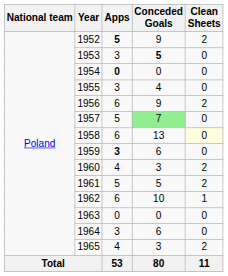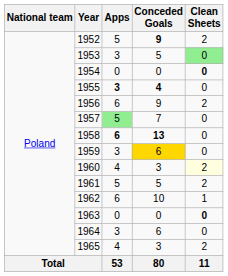(117, 39) bold -> (117, 39) normal
(159, 39) normal -> (159, 39) bold
(159, 55) bold -> (159, 55) normal
(204, 55) no background -> (204, 55) lightgreen background
(117, 71) bold -> (117, 71) normal
(204, 71) normal -> (204, 71) bold
(117, 87) normal -> (117, 87) bold
(159, 87) normal -> (159, 87) bold
(117, 119) no background -> (117, 119) lightgreen background
(159, 119) lightgreen background -> (159, 119) no background
(117, 135) normal -> (117, 135) bold
(159, 135) normal -> (159, 135) bold
(204, 135) lightyellow background -> (204, 135) no background
(117, 151) bold -> (117, 151) normal
(159, 151) no background -> (159, 151) gold background
(204, 167) no background -> (204, 167) lightyellow background
(204, 215) normal -> (204, 215) bold
